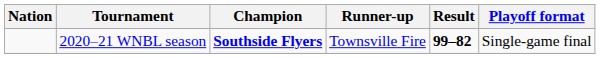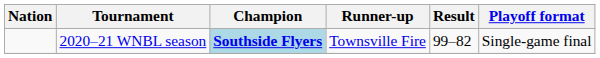(268, 41) no background -> (268, 41) lightblue background
(452, 41) bold -> (452, 41) normal
